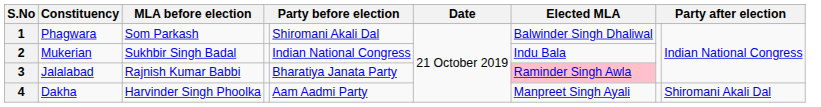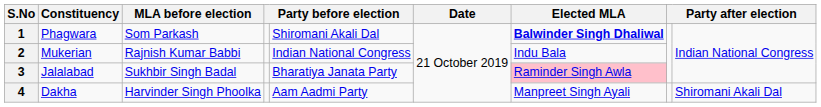(583, 33) normal -> (589, 33) bold
(181, 53) Sukhbir Singh Badal -> (183, 53) Rajnish Kumar Babbi
(183, 72) Rajnish Kumar Babbi -> (181, 72) Sukhbir Singh Badal
